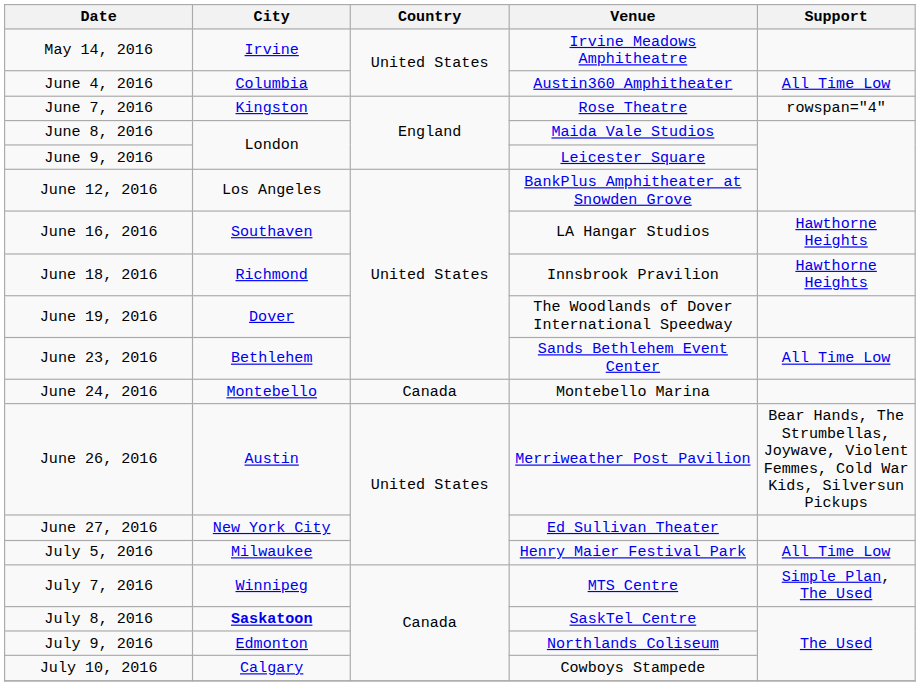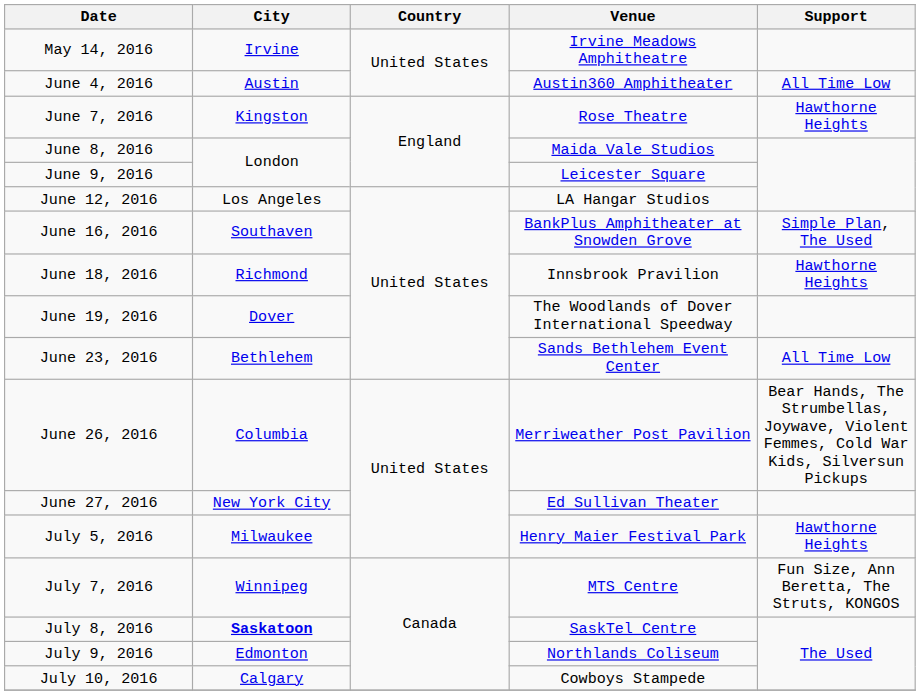(272, 83) Columbia -> (272, 83) Austin
(836, 108) rowspan="4" -> (836, 117) Hawthorne Heights
(633, 190) BankPlus Amphitheater at Snowden Grove -> (633, 199) LA Hangar Studios
(633, 232) LA Hangar Studios -> (633, 232) BankPlus Amphitheater at Snowden Grove
(836, 232) Hawthorne Heights -> (836, 232) Simple Plan, The Used
- row: (99, 392)
(272, 460) Austin -> (272, 435) Columbia
(836, 552) All Time Low -> (836, 536) Hawthorne Heights
(836, 586) Simple Plan, The Used -> (836, 587) Fun Size, Ann Beretta, The Struts, KONGOS
